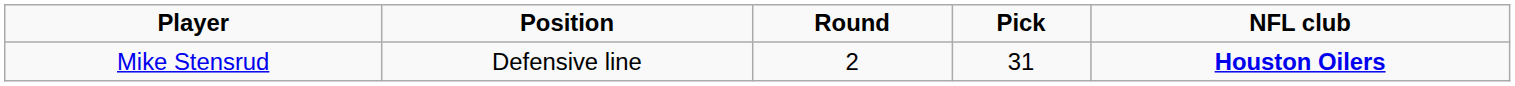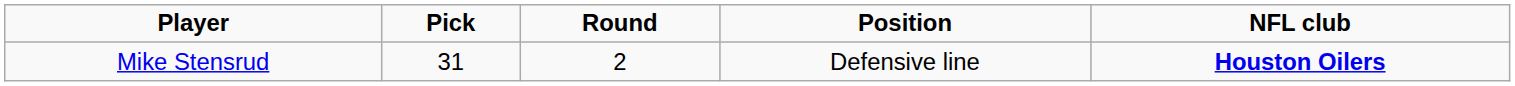columns swapped: (567, 23) <-> (1021, 23)
